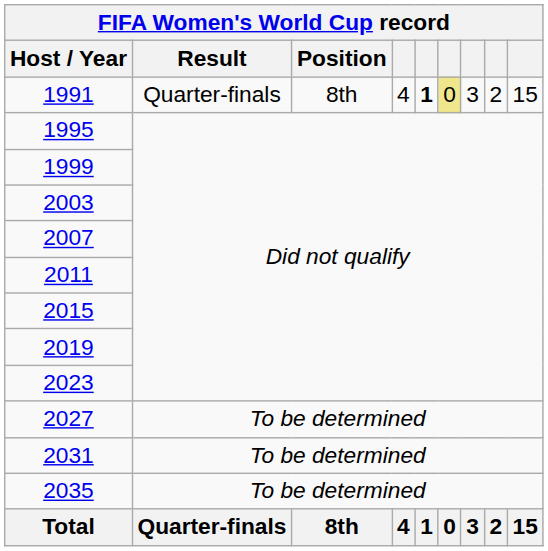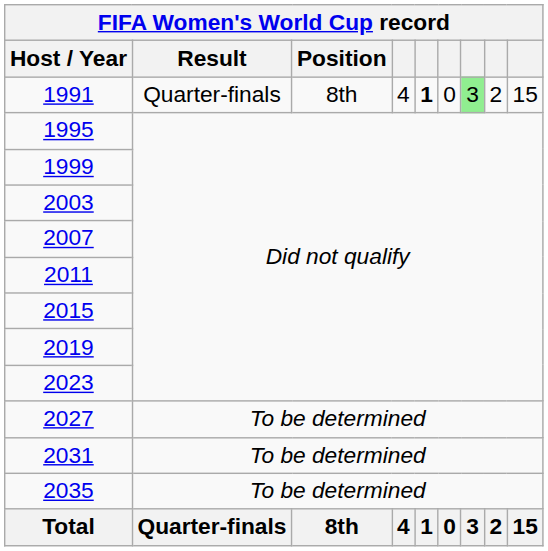(450, 94) khaki background -> (450, 94) no background
(473, 94) no background -> (473, 94) lightgreen background
